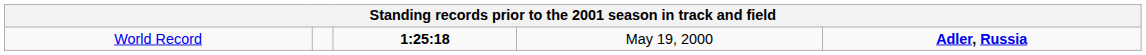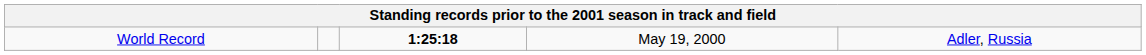(982, 38) bold -> (989, 38) normal
